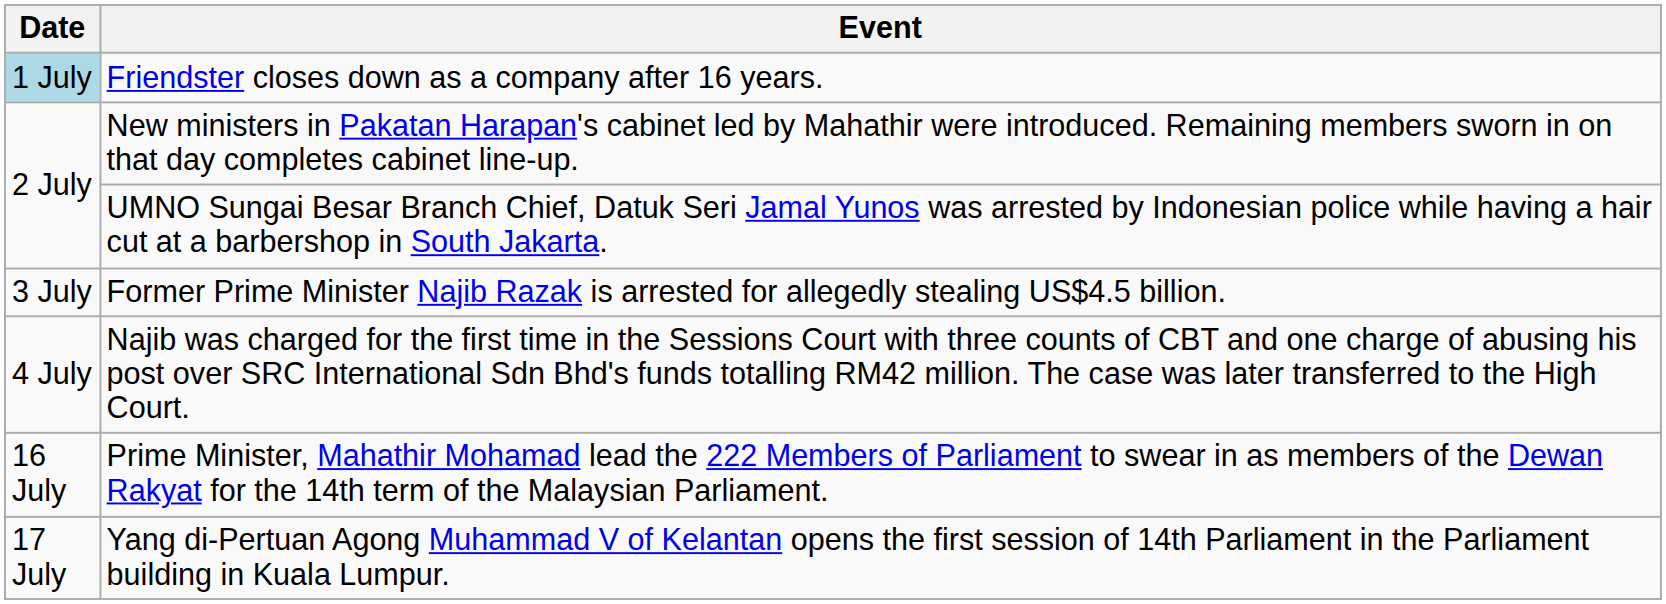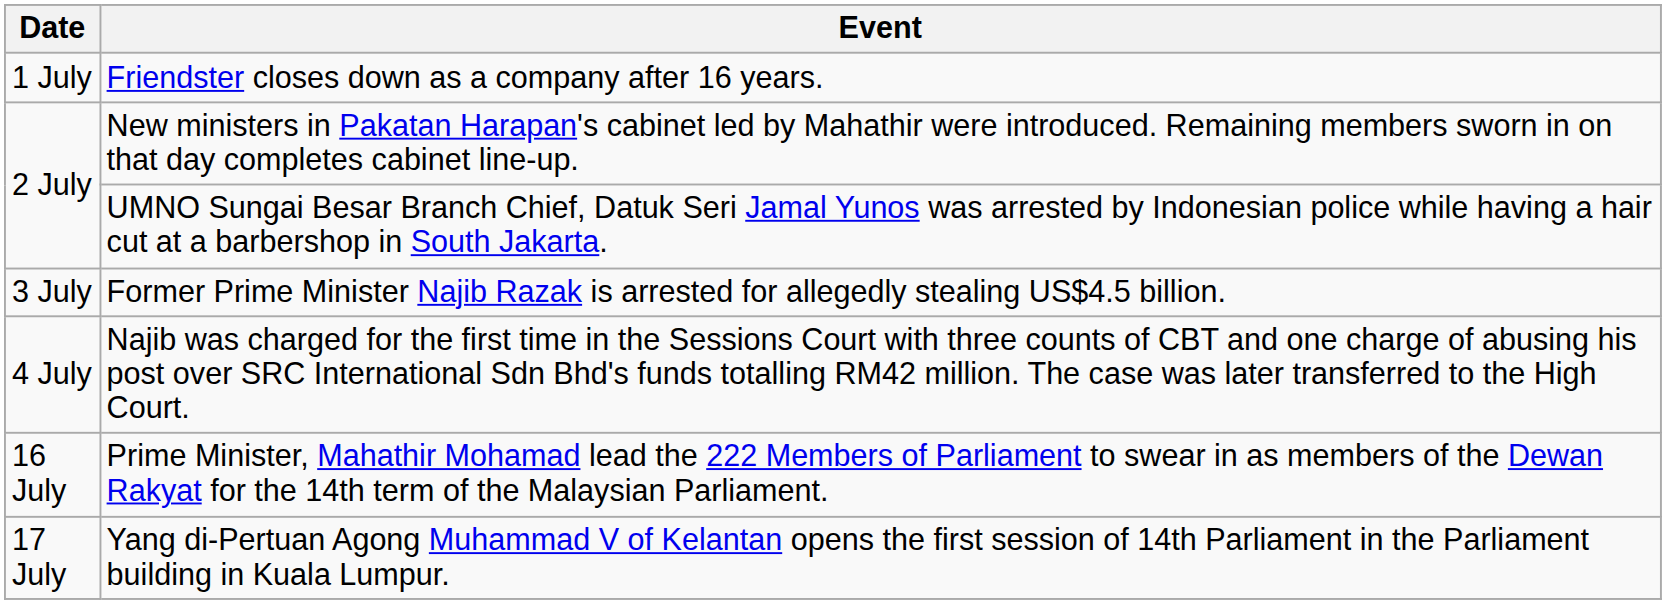(52, 77) lightblue background -> (52, 77) no background
